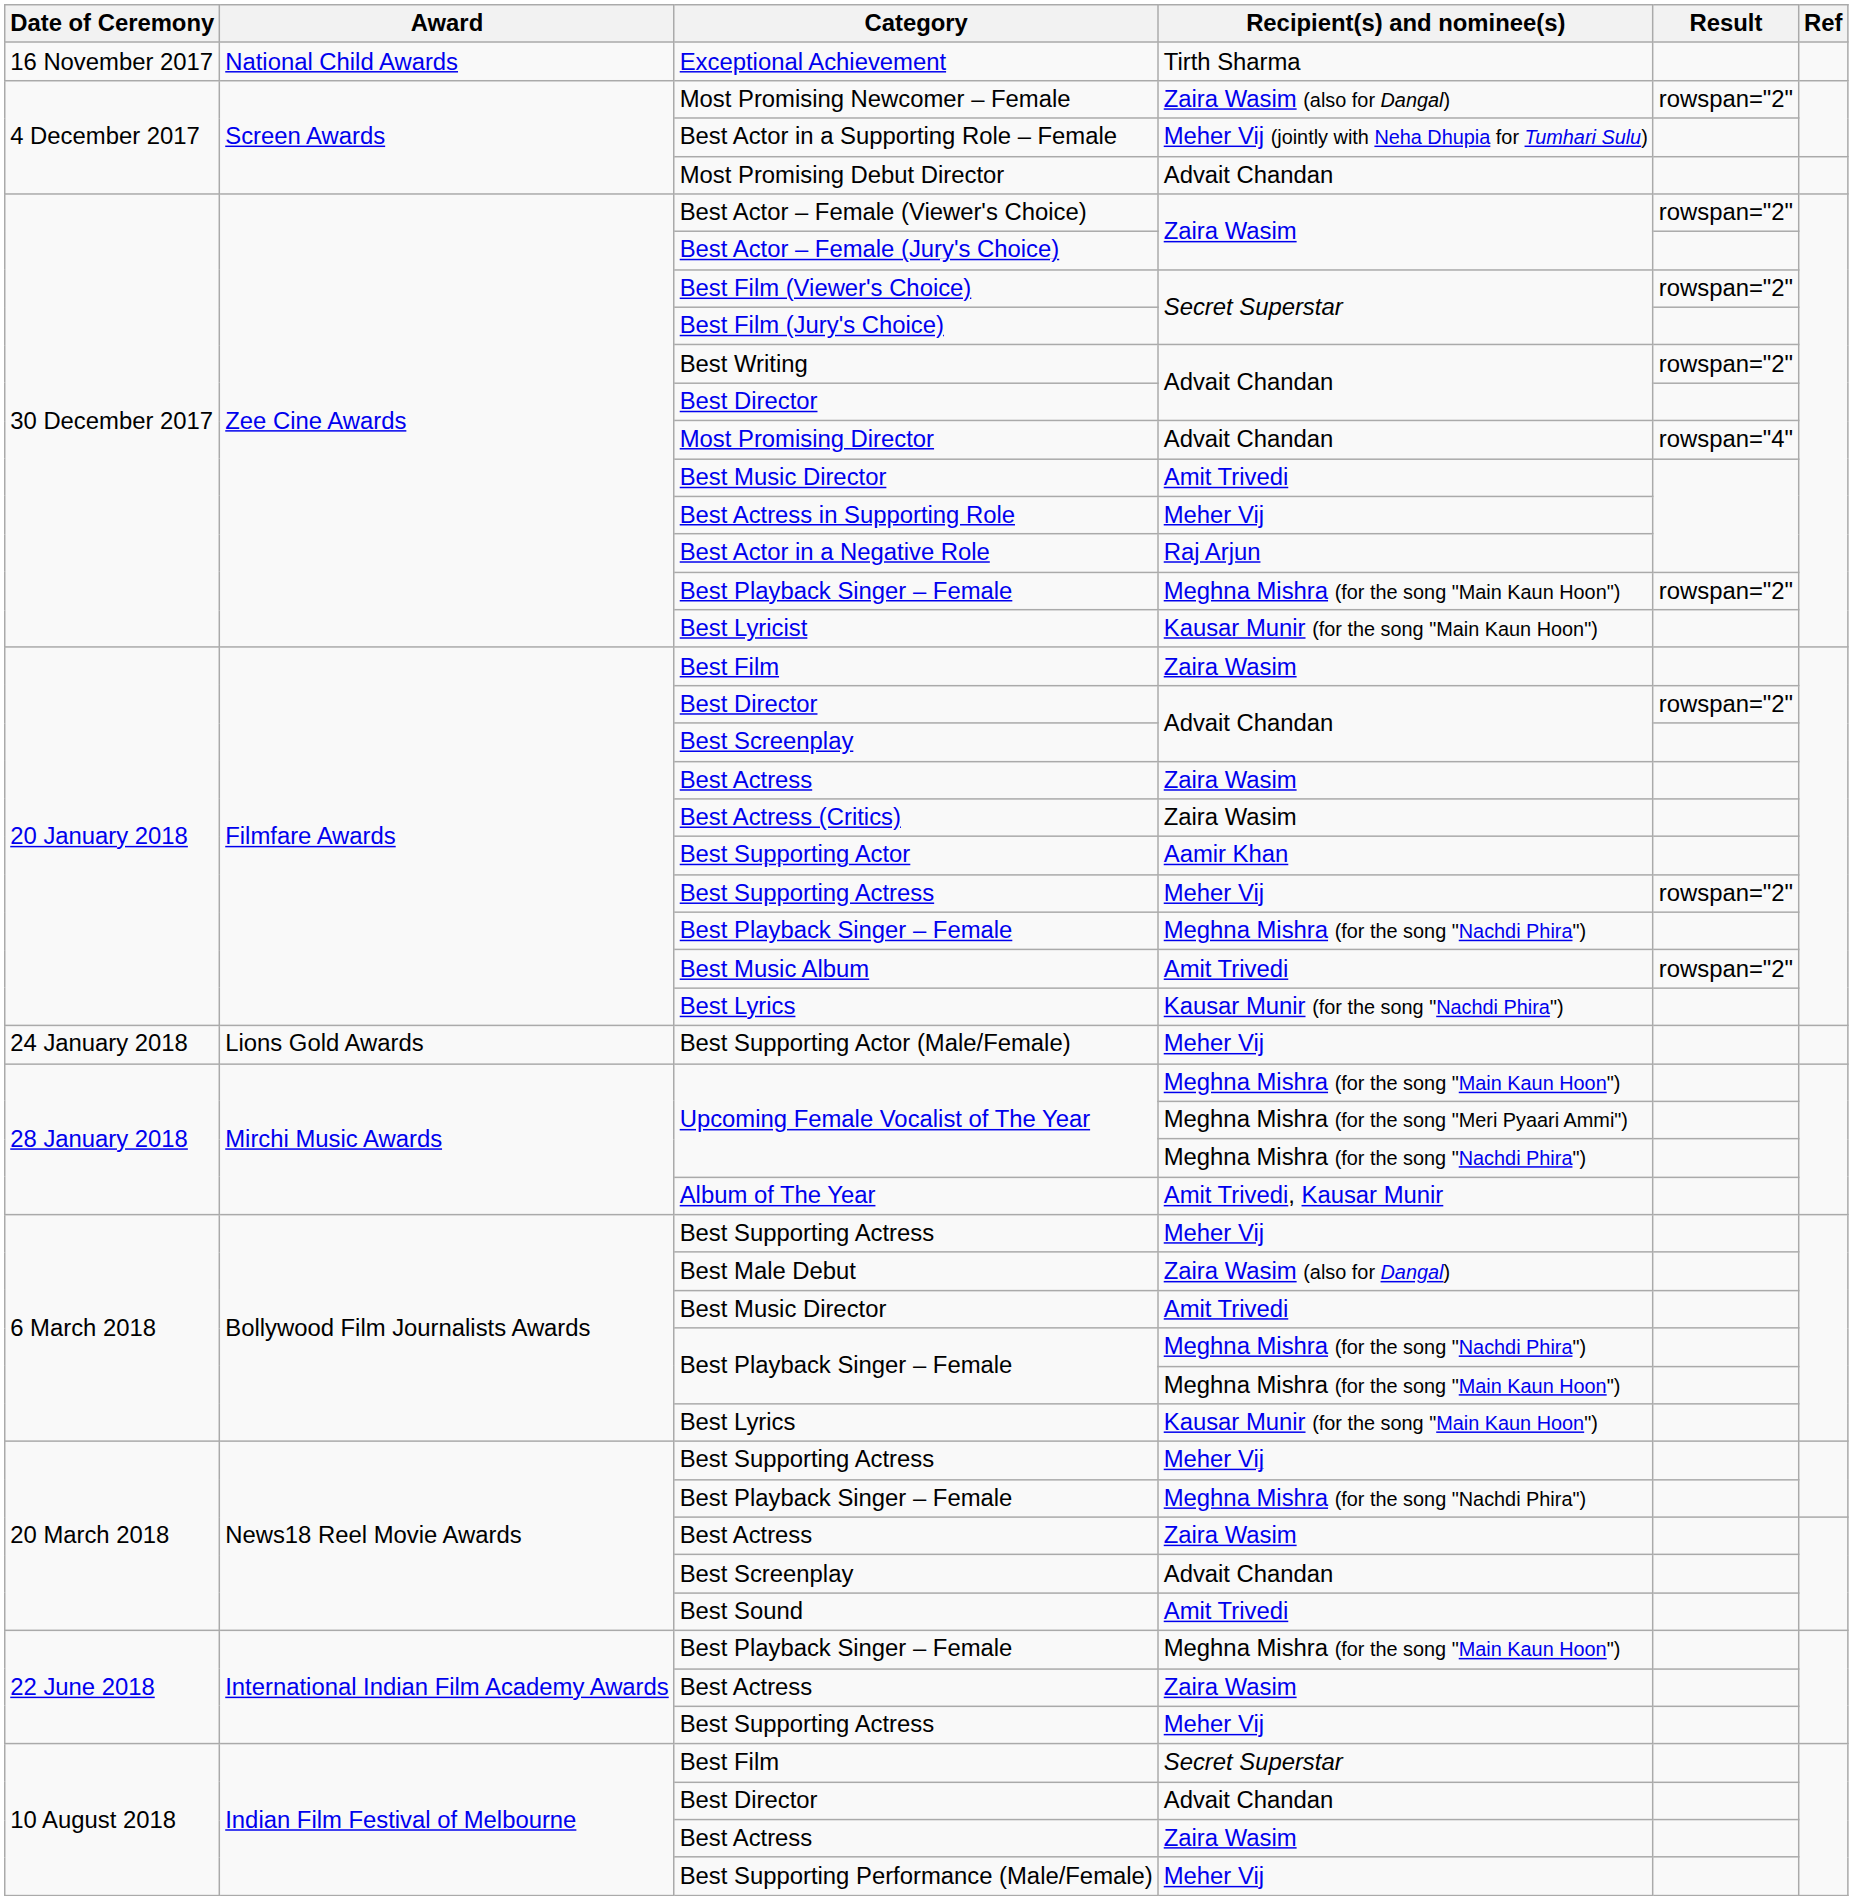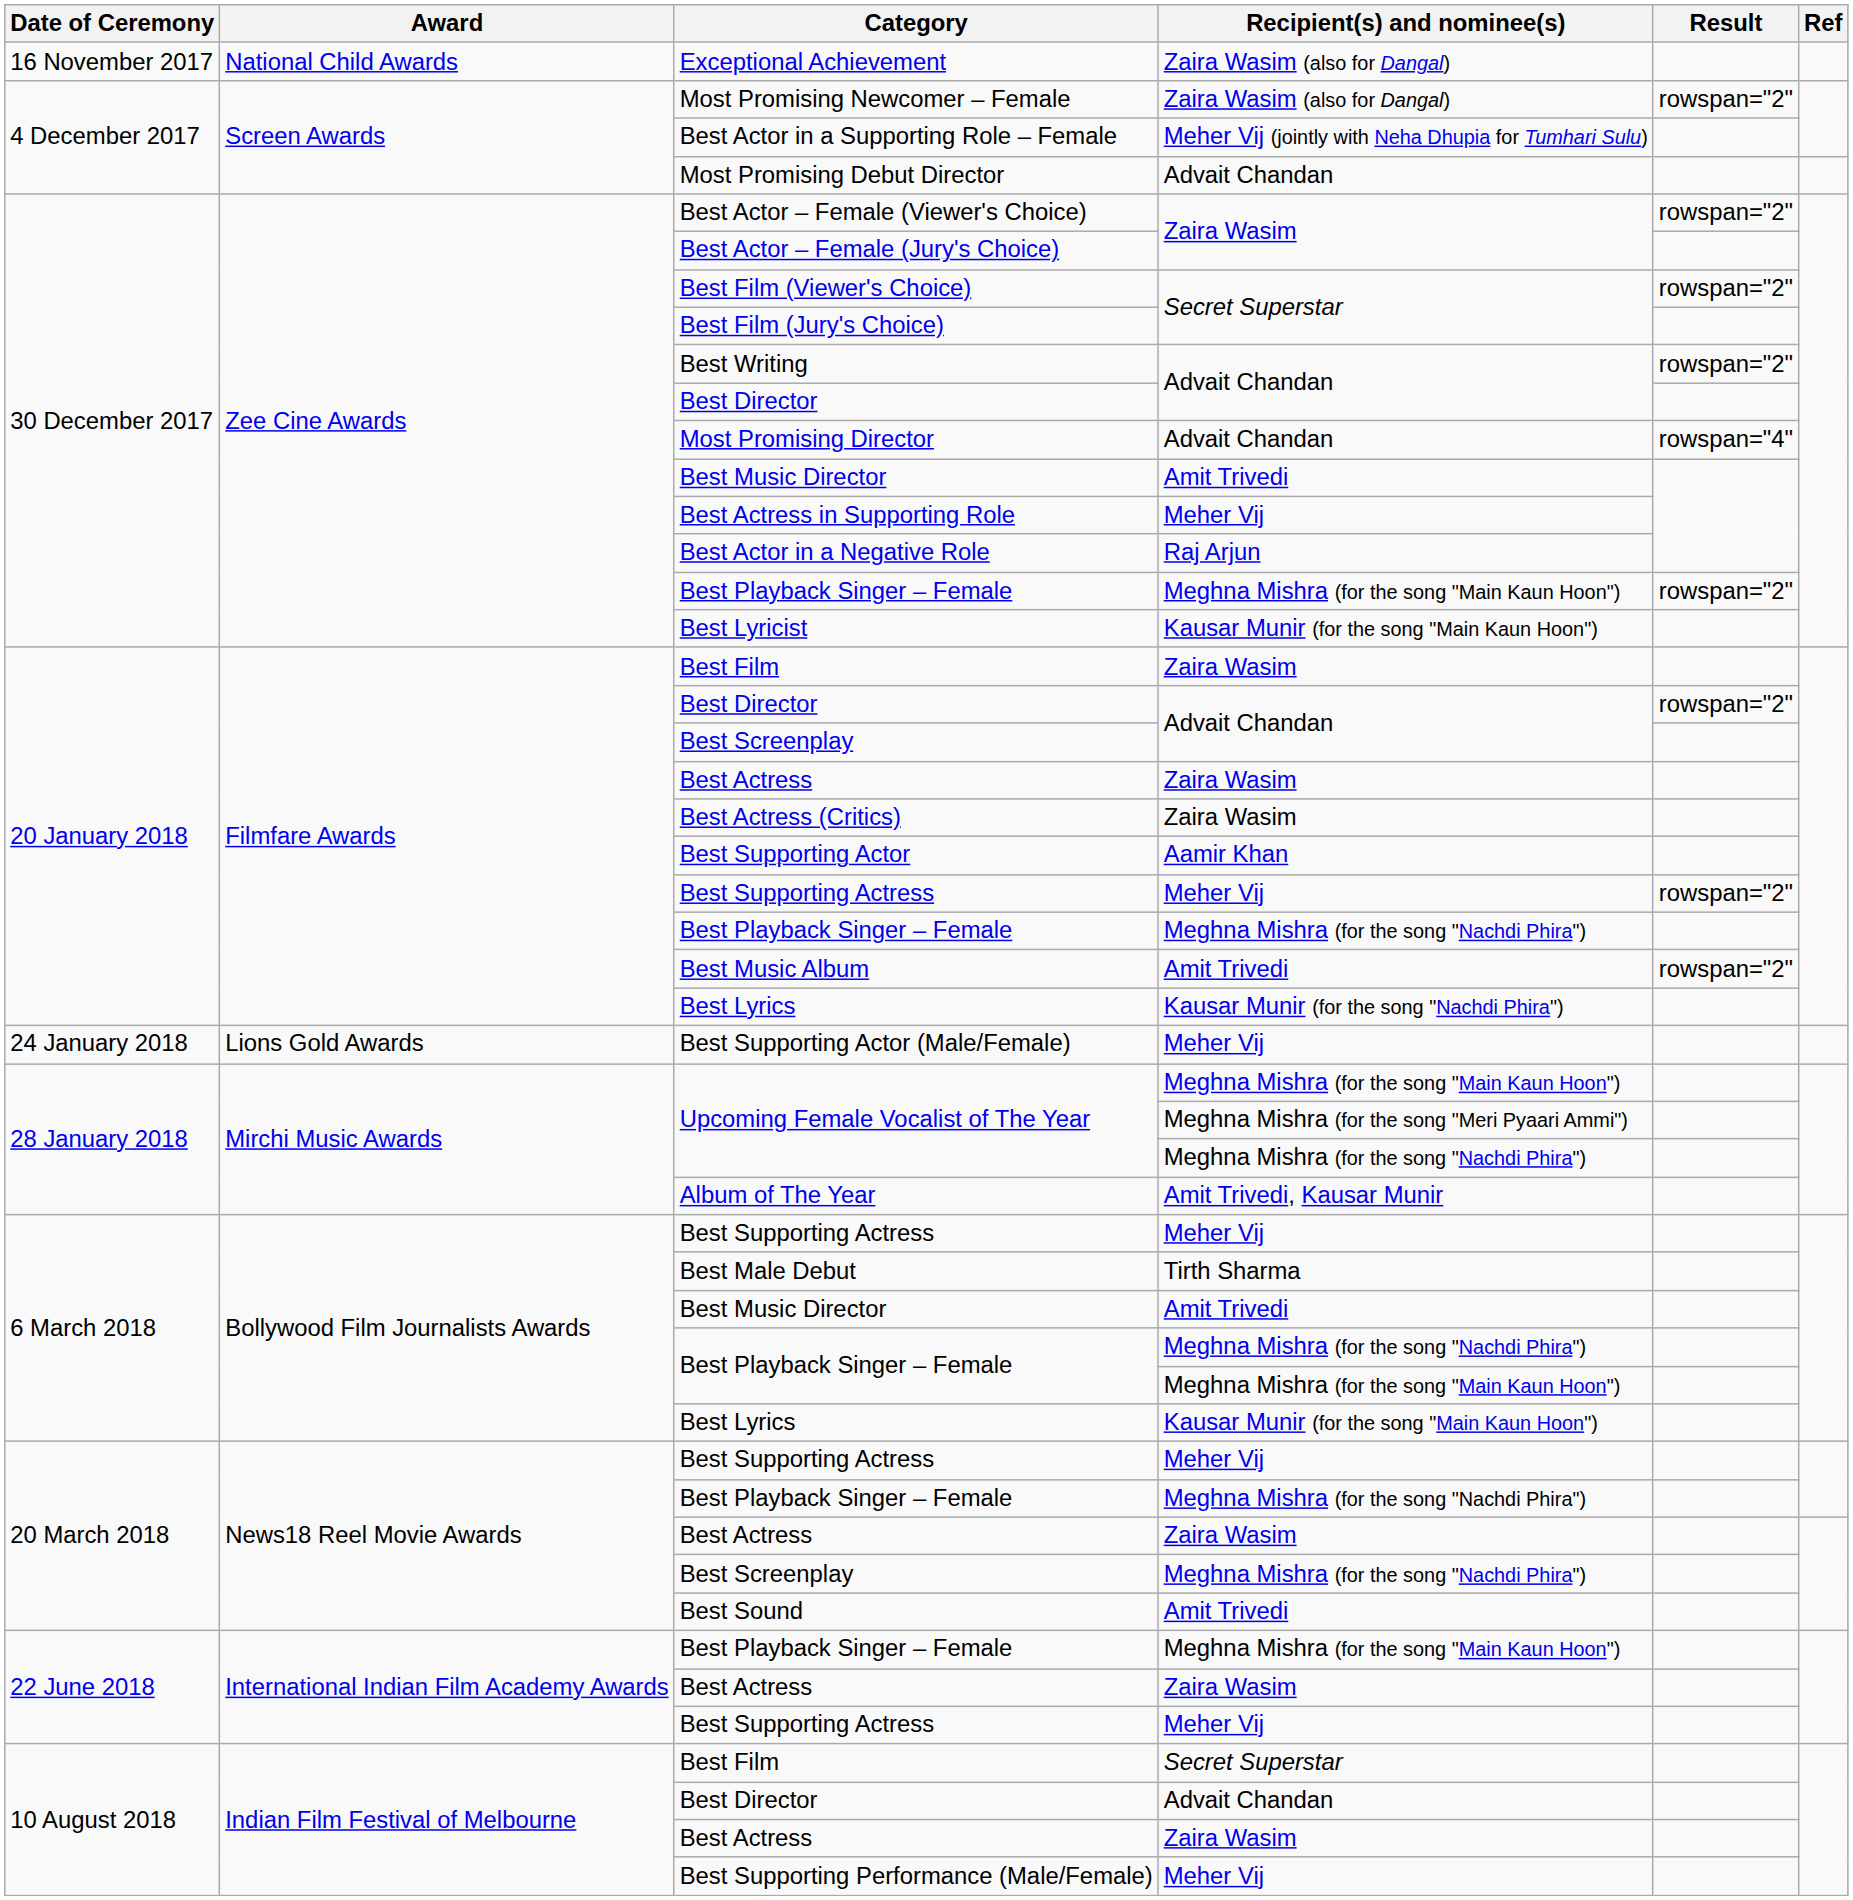(1232, 61) Tirth Sharma -> (1307, 61) Zaira Wasim (also for Dangal)
(1307, 1271) Zaira Wasim (also for Dangal) -> (1232, 1271) Tirth Sharma
(1249, 1573) Advait Chandan -> (1375, 1573) Meghna Mishra (for the song "Nachdi Phira")
